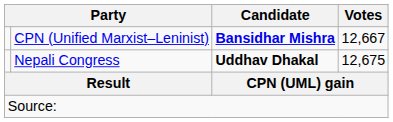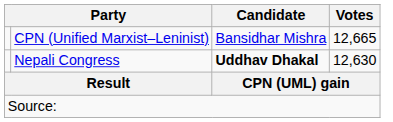(275, 38) bold -> (271, 38) normal
(363, 38) 12,667 -> (355, 38) 12,665
(363, 60) 12,675 -> (355, 60) 12,630
